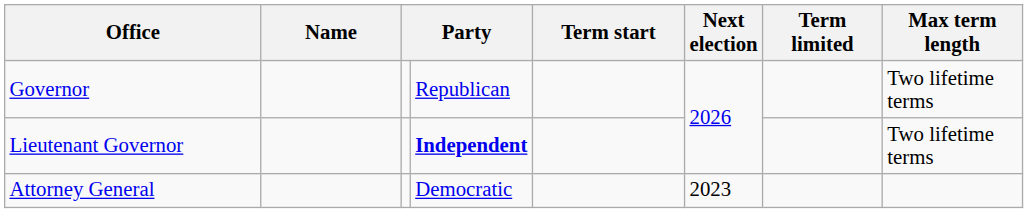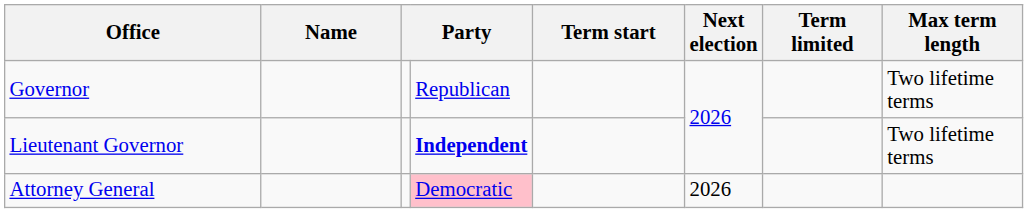(464, 190) no background -> (464, 190) pink background
(710, 190) 2023 -> (710, 190) 2026
